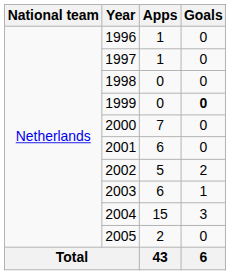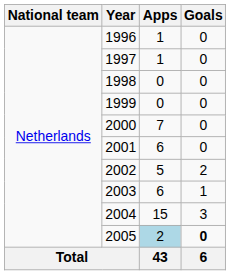(203, 103) bold -> (203, 103) normal
(160, 236) no background -> (160, 236) lightblue background
(203, 236) normal -> (203, 236) bold
